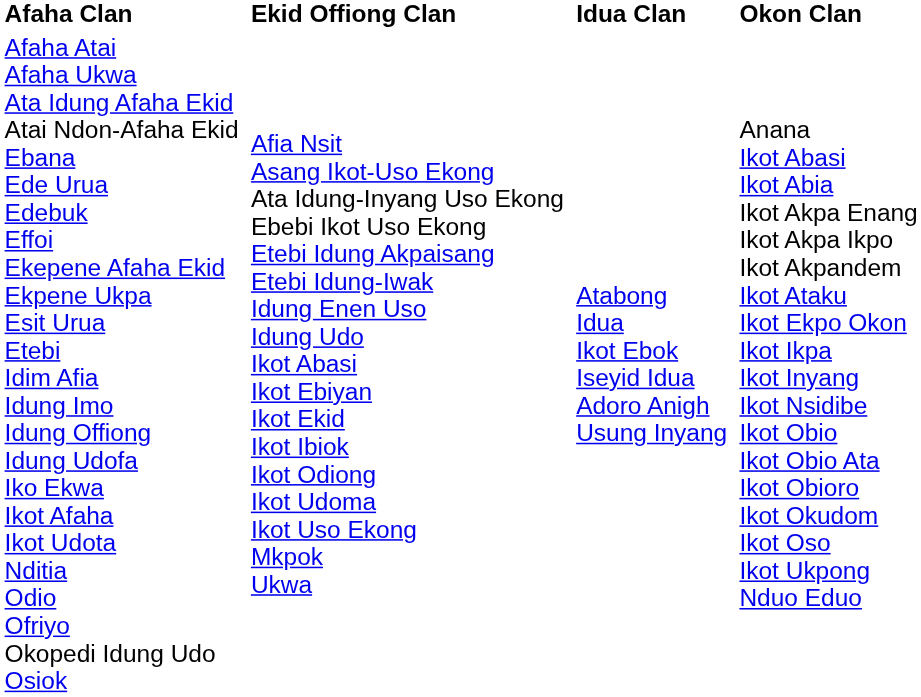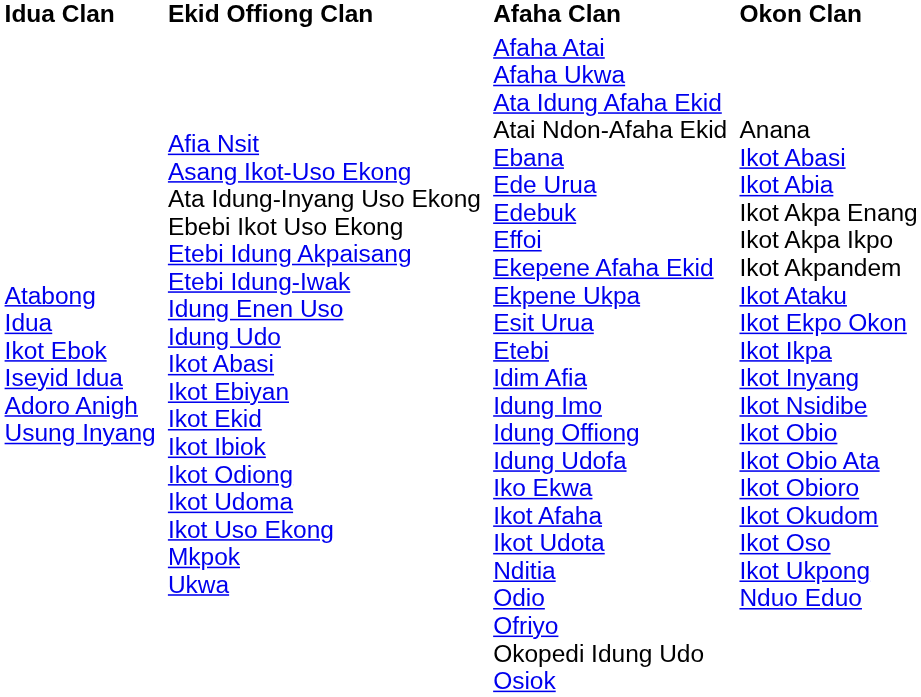columns swapped: (69, 14) <-> (631, 14)
